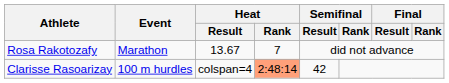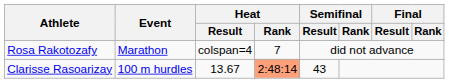(225, 50) 13.67 -> (225, 50) colspan=4
(225, 69) colspan=4 -> (225, 69) 13.67
(320, 69) 42 -> (320, 69) 43
